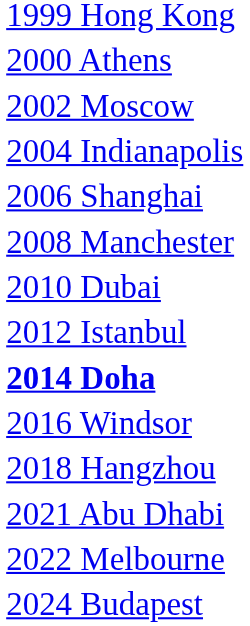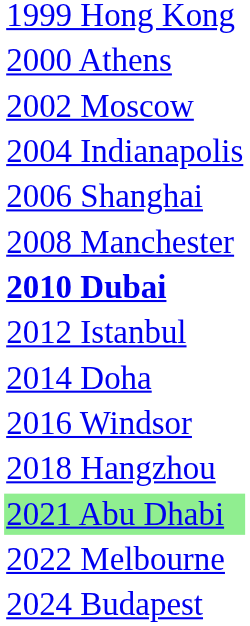(84, 287) normal -> (86, 287) bold
(81, 377) bold -> (79, 377) normal
(115, 513) no background -> (115, 513) lightgreen background
